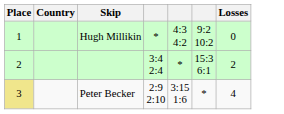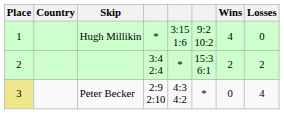+ column: (230, 13)
(180, 36) 4:3 4:2 -> (180, 36) 3:15 1:6
(180, 94) 3:15 1:6 -> (180, 94) 4:3 4:2
